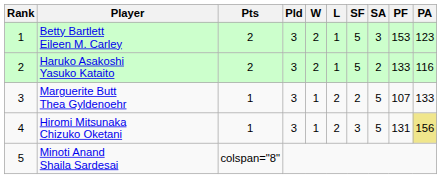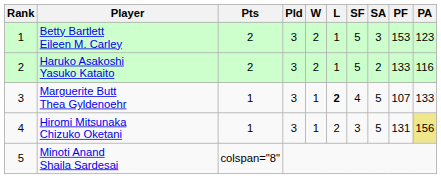(337, 98) normal -> (337, 98) bold
(357, 98) 2 -> (357, 98) 4
